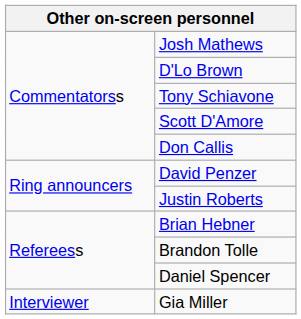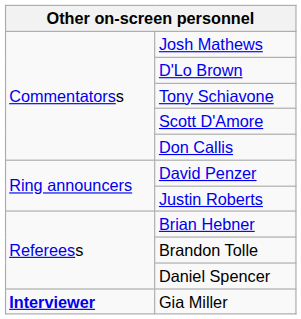(49, 301) normal -> (52, 301) bold
